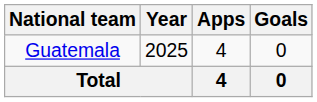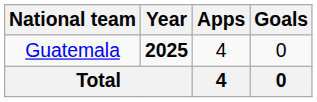(166, 50) normal -> (166, 50) bold
